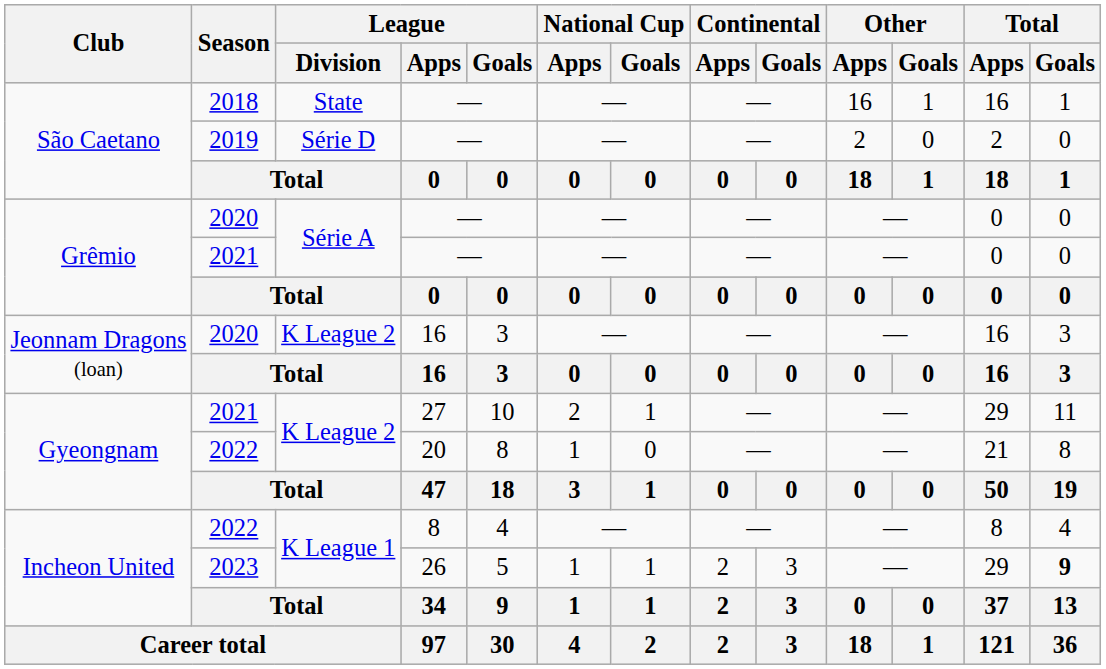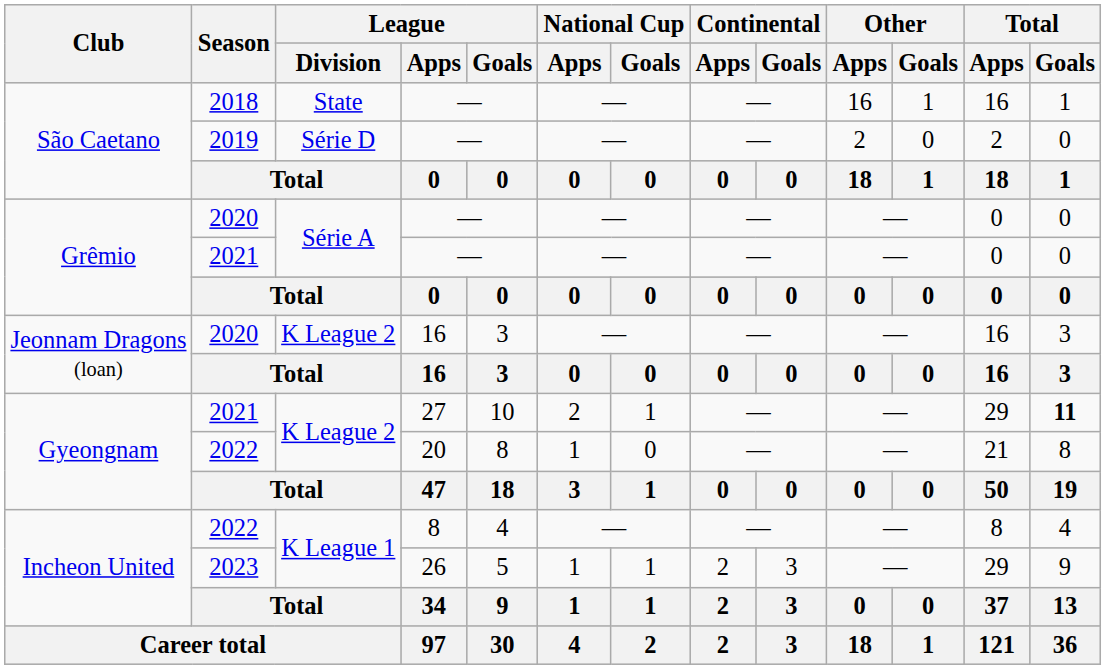(1065, 412) normal -> (1065, 412) bold
(1065, 567) bold -> (1065, 567) normal
